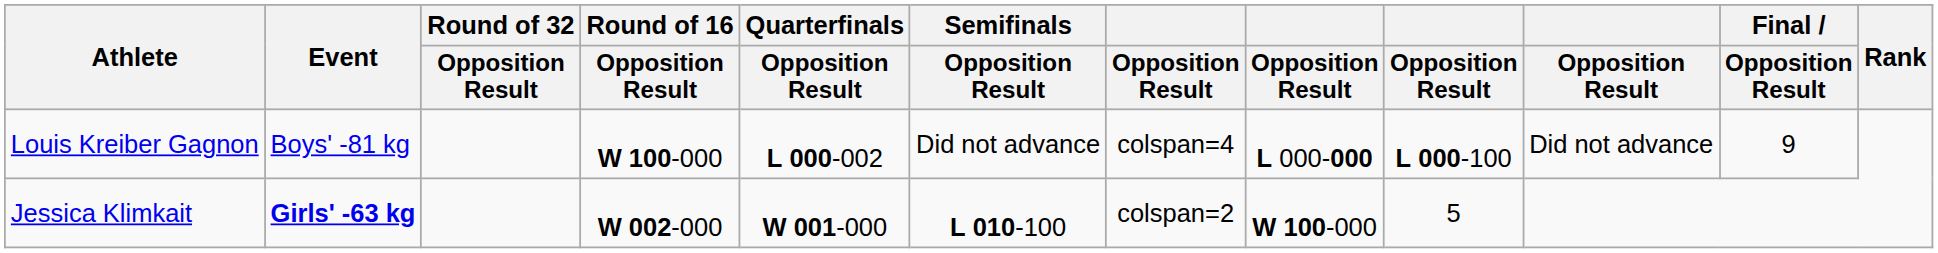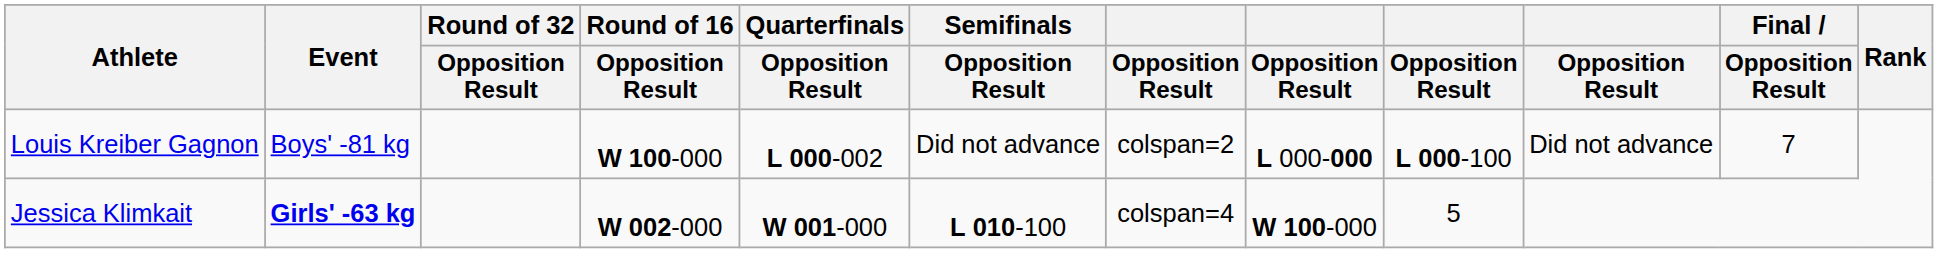(1176, 144) colspan=4 -> (1176, 144) colspan=2
(1789, 144) 9 -> (1789, 144) 7
(1176, 213) colspan=2 -> (1176, 213) colspan=4
